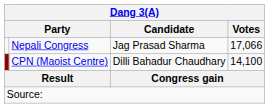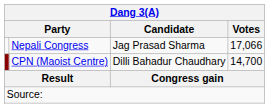(246, 62) 14,100 -> (246, 62) 14,700
